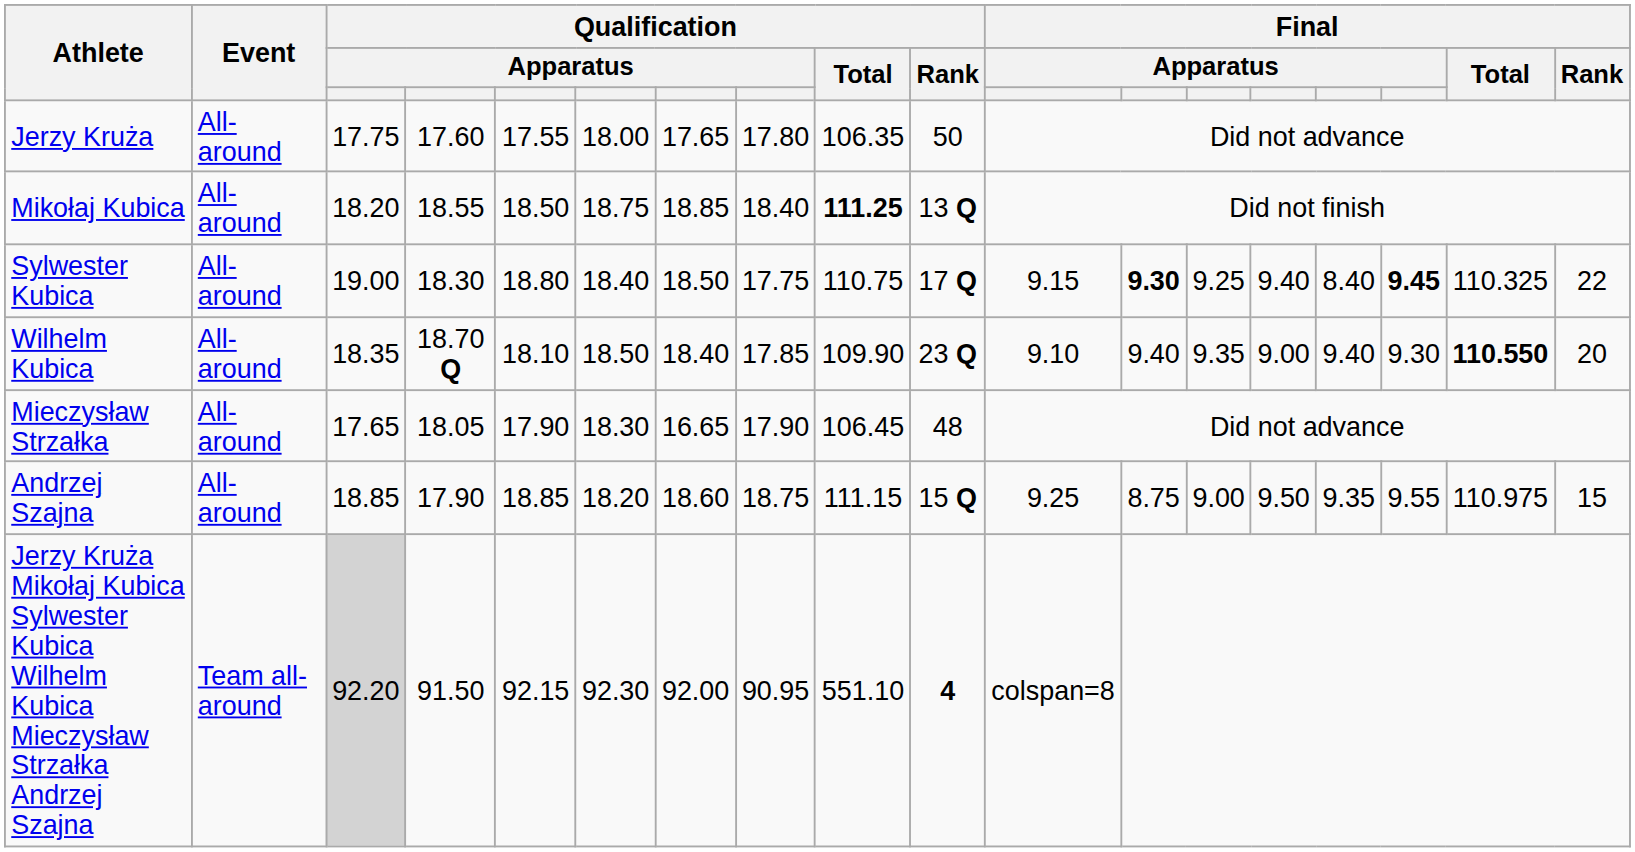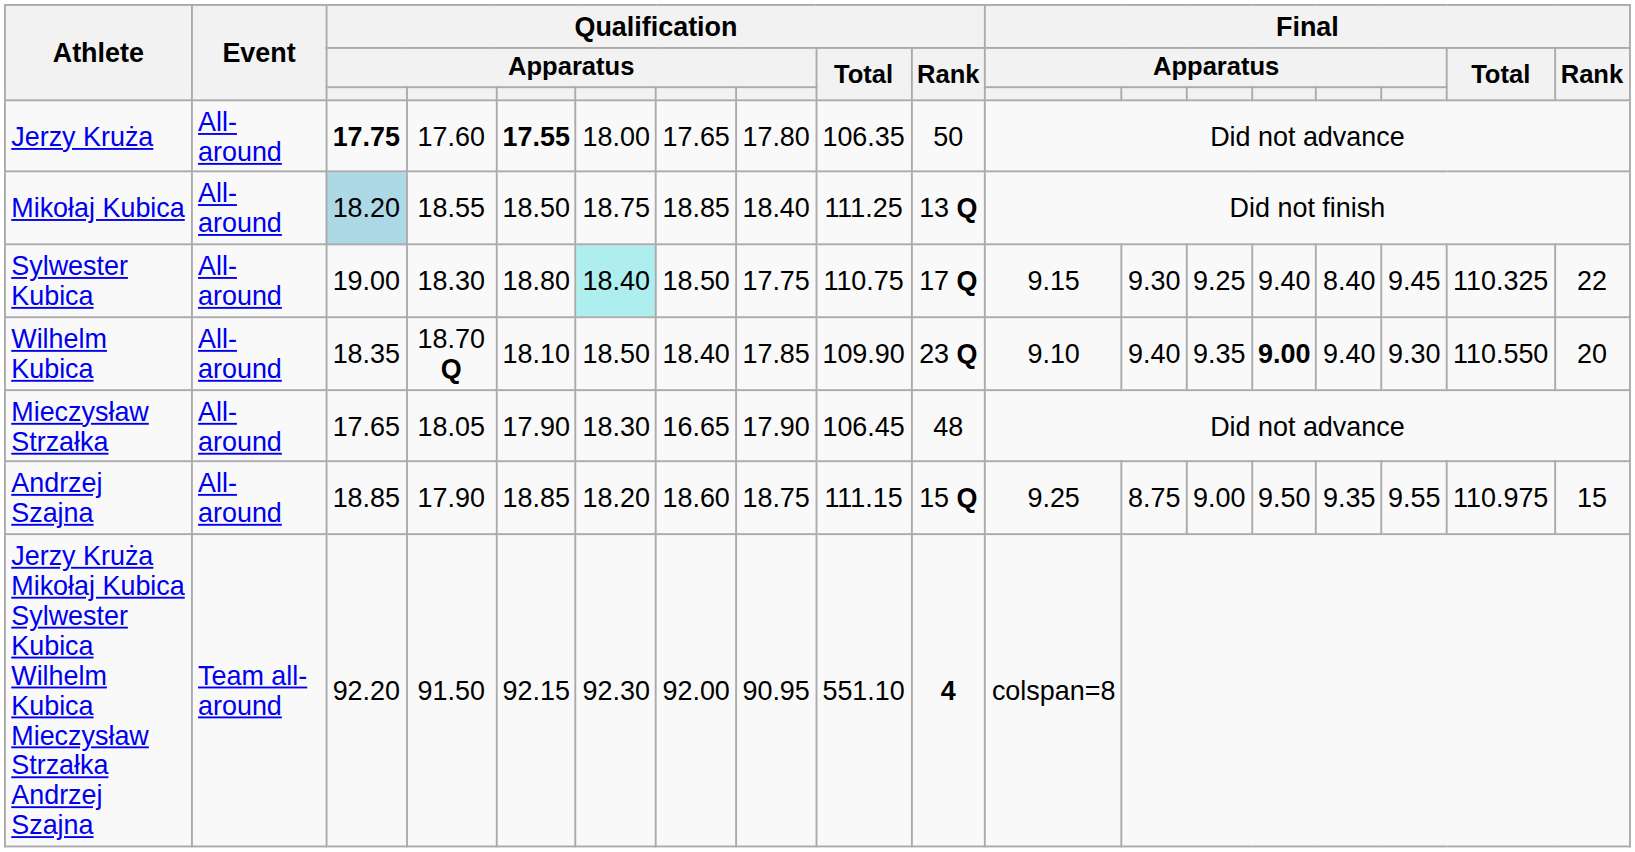(366, 136) normal -> (366, 136) bold
(536, 136) normal -> (536, 136) bold
(366, 209) no background -> (366, 209) lightblue background
(863, 209) bold -> (864, 209) normal
(616, 281) no background -> (616, 281) paleturquoise background
(1154, 281) bold -> (1154, 281) normal
(1414, 281) bold -> (1414, 281) normal
(1284, 354) normal -> (1284, 354) bold
(1500, 354) bold -> (1501, 354) normal
(366, 691) lightgrey background -> (366, 691) no background
